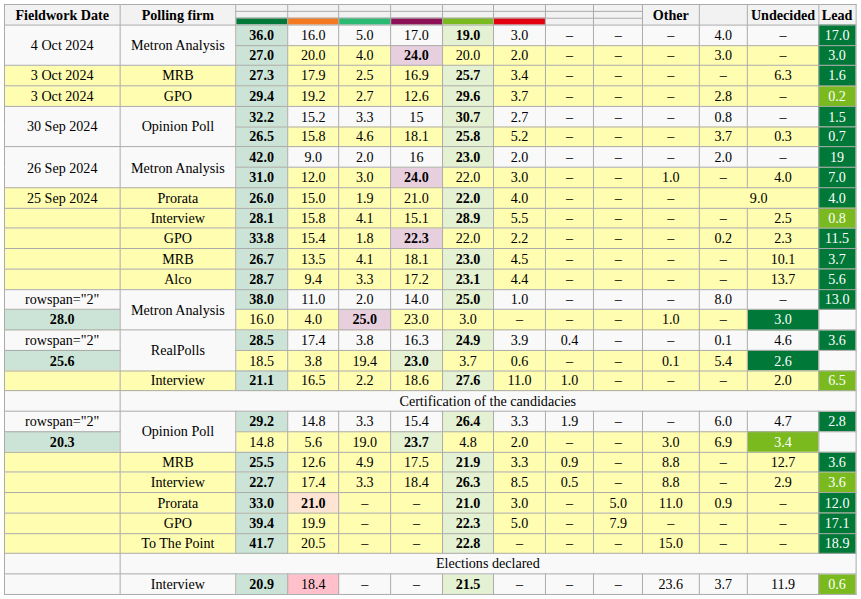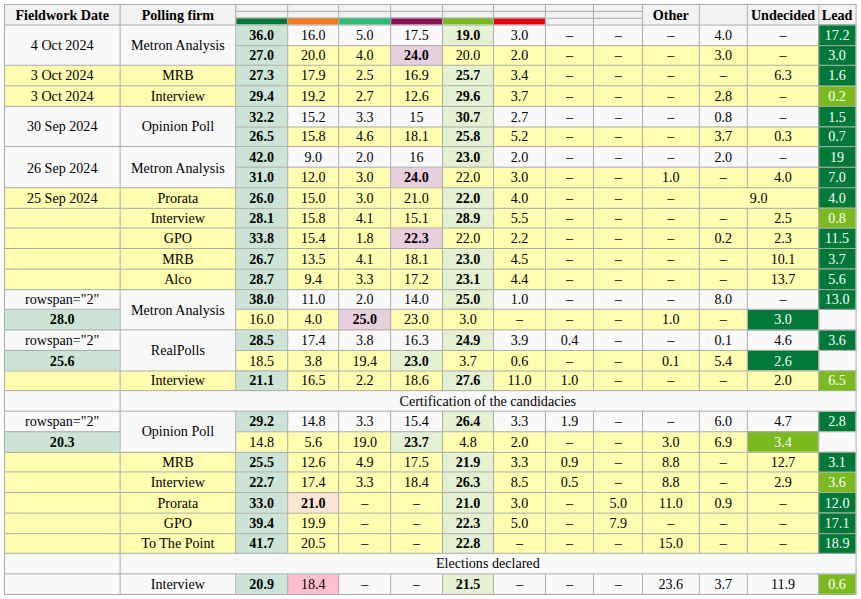(416, 35) 17.0 -> (416, 35) 17.5
(837, 35) 17.0 -> (837, 35) 17.2
(178, 96) GPO -> (178, 96) Interview
(365, 198) 1.9 -> (365, 198) 3.0
(837, 462) 3.6 -> (837, 462) 3.1
